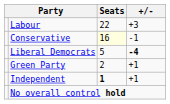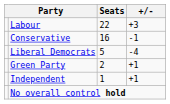(104, 38) lightyellow background -> (104, 38) no background
(133, 52) bold -> (133, 52) normal
(102, 79) bold -> (102, 79) normal
